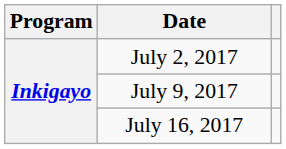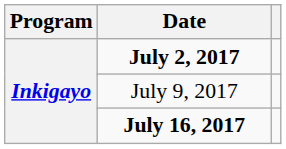(184, 56) normal -> (184, 56) bold
(184, 125) normal -> (184, 125) bold
